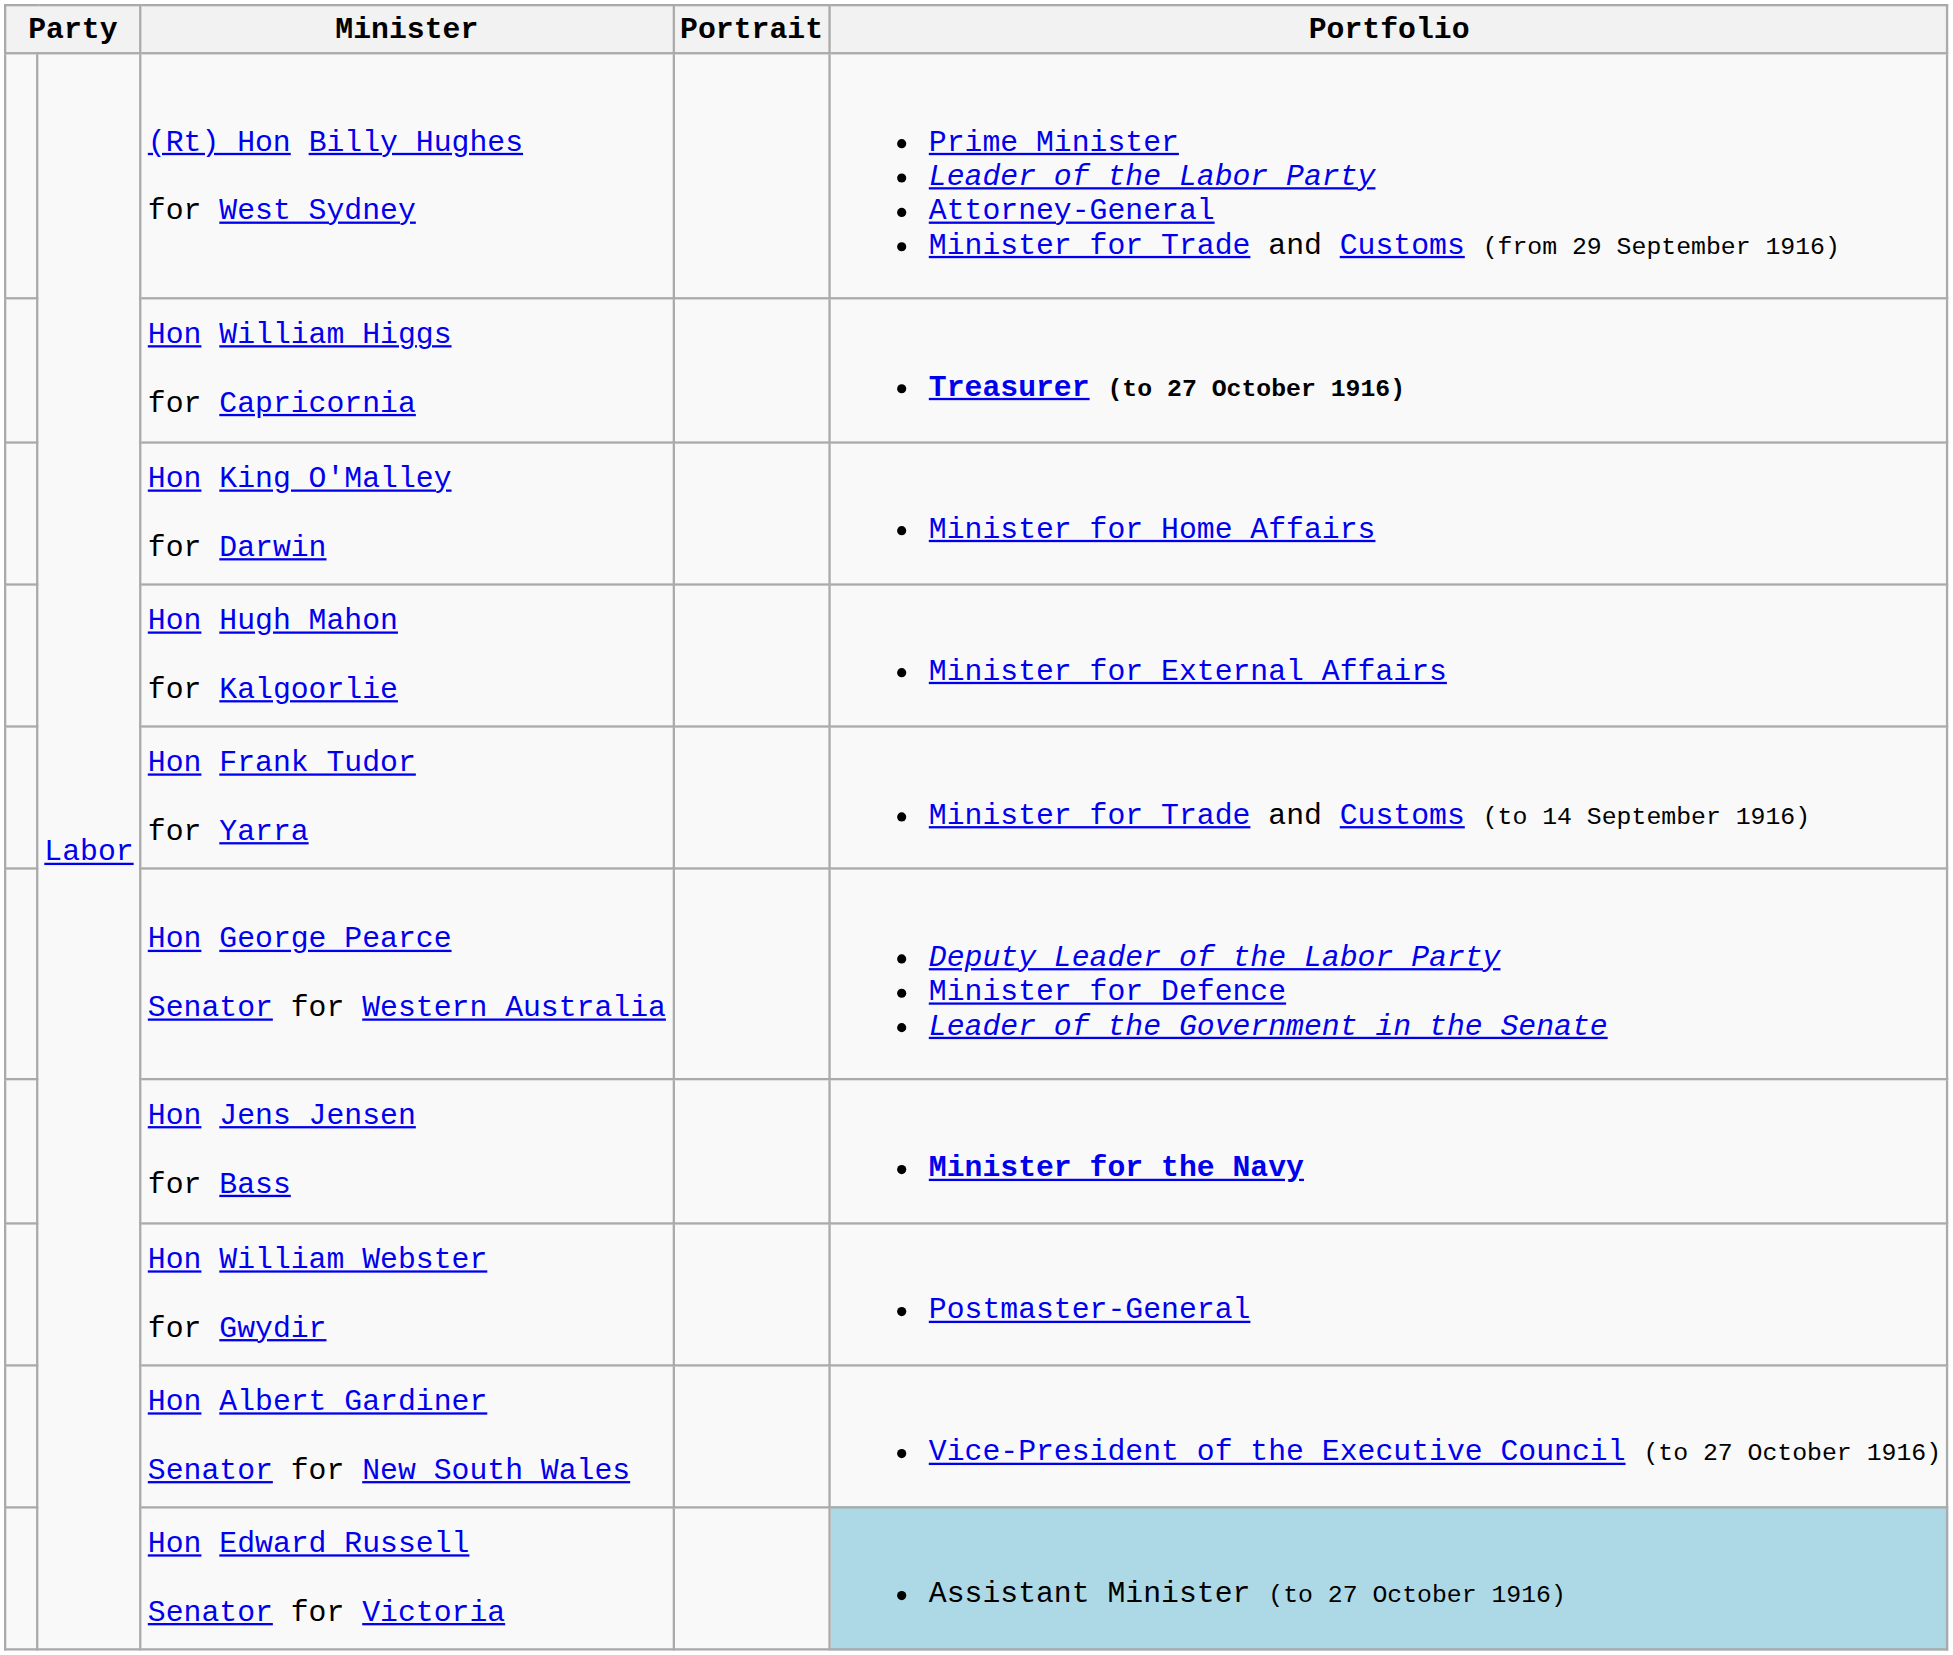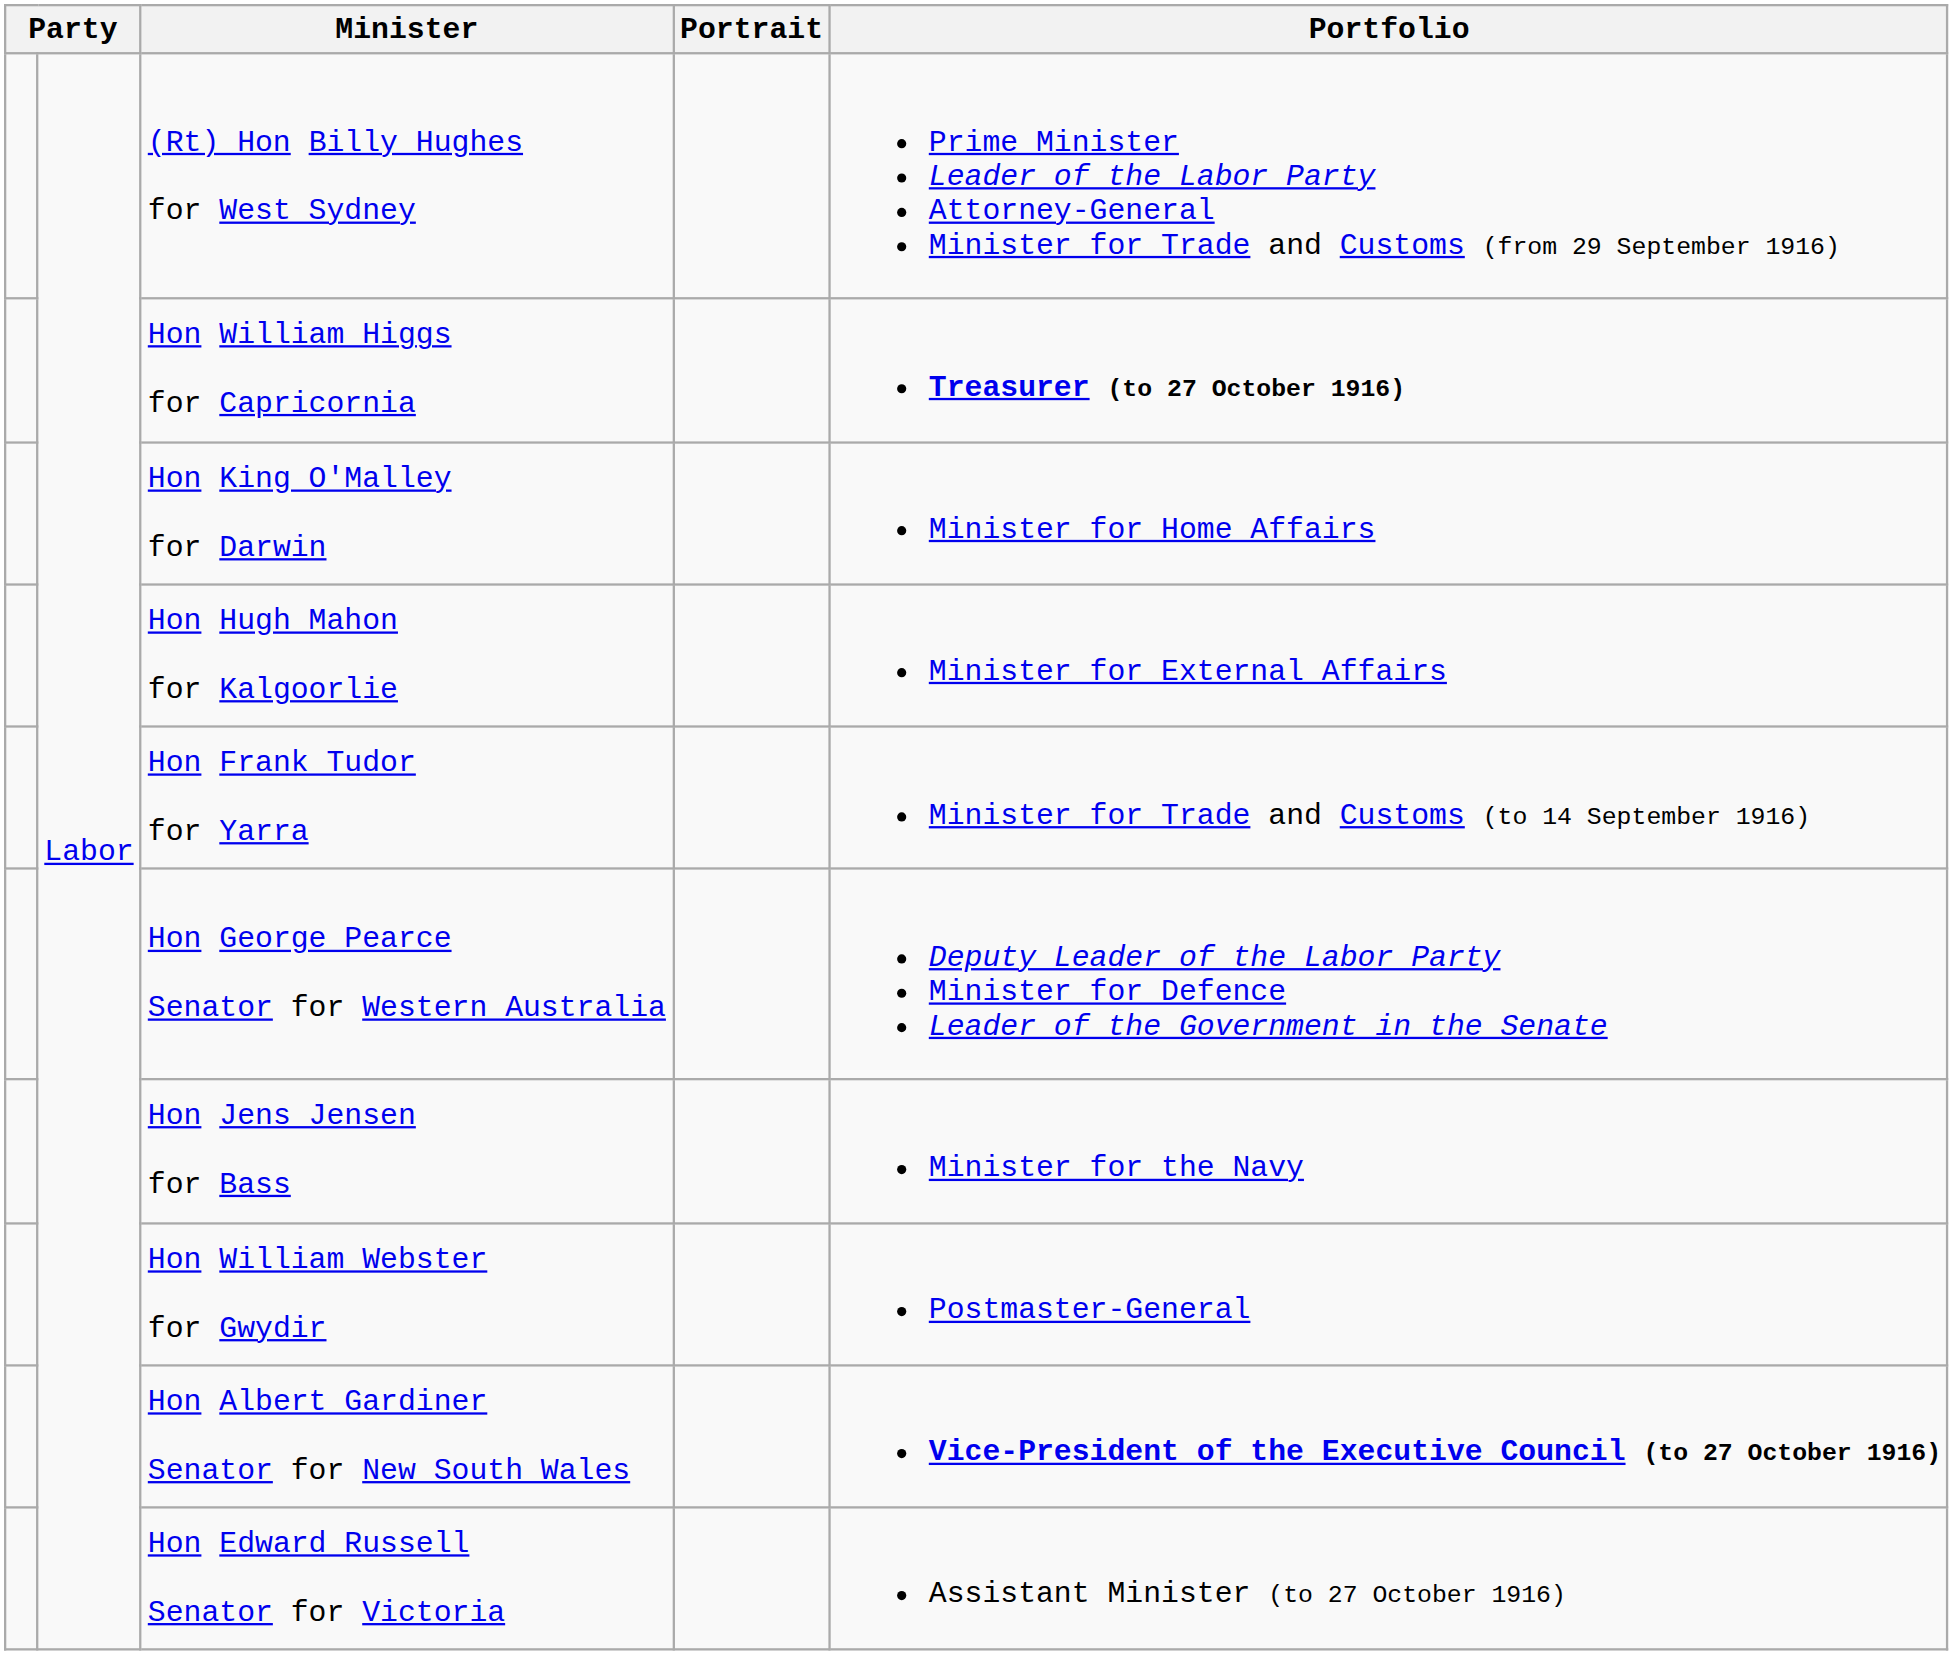(1389, 1168) bold -> (1389, 1168) normal
(1389, 1453) normal -> (1389, 1453) bold
(1389, 1595) lightblue background -> (1389, 1595) no background
